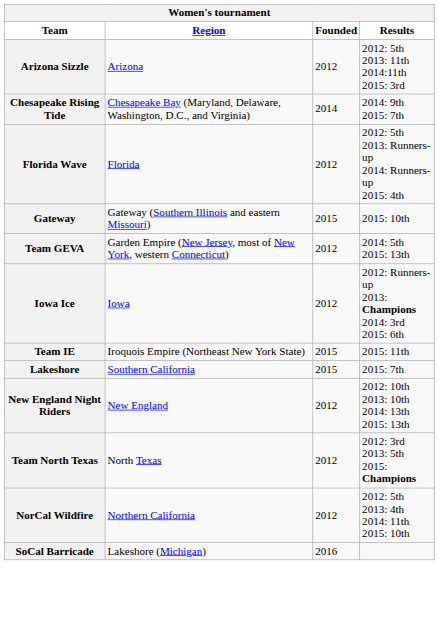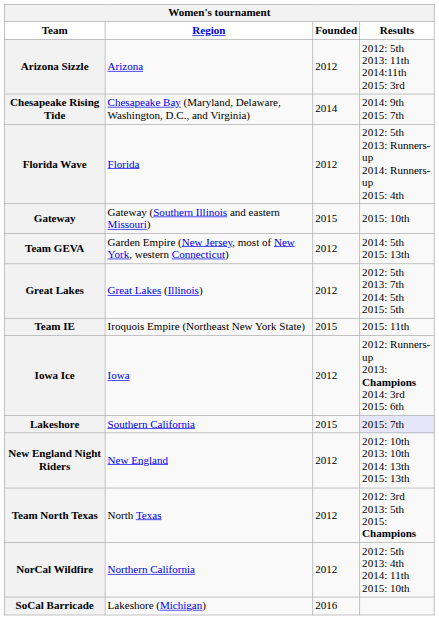+ row: (55, 291)
rows swapped: (55, 352) <-> (55, 303)
(383, 369) no background -> (383, 424) lavender background
